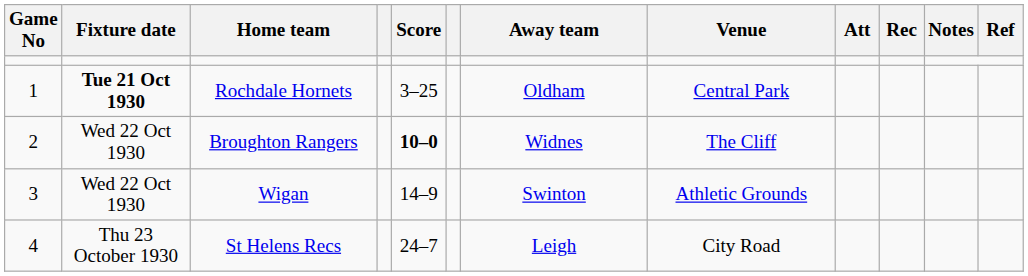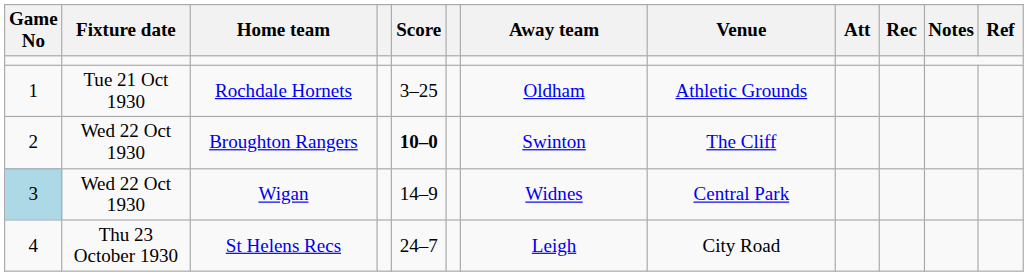(126, 90) bold -> (126, 90) normal
(741, 90) Central Park -> (741, 90) Athletic Grounds
(554, 142) Widnes -> (554, 142) Swinton
(33, 193) no background -> (33, 193) lightblue background
(554, 193) Swinton -> (554, 193) Widnes
(741, 193) Athletic Grounds -> (741, 193) Central Park
